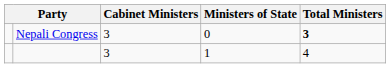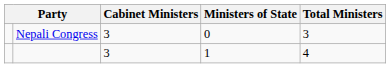(306, 33) bold -> (306, 33) normal
